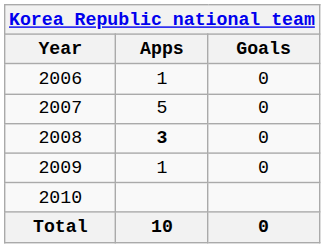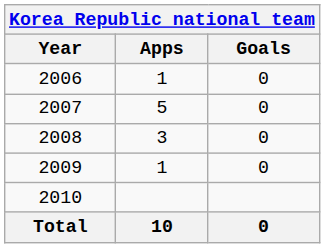(162, 138) bold -> (162, 138) normal
